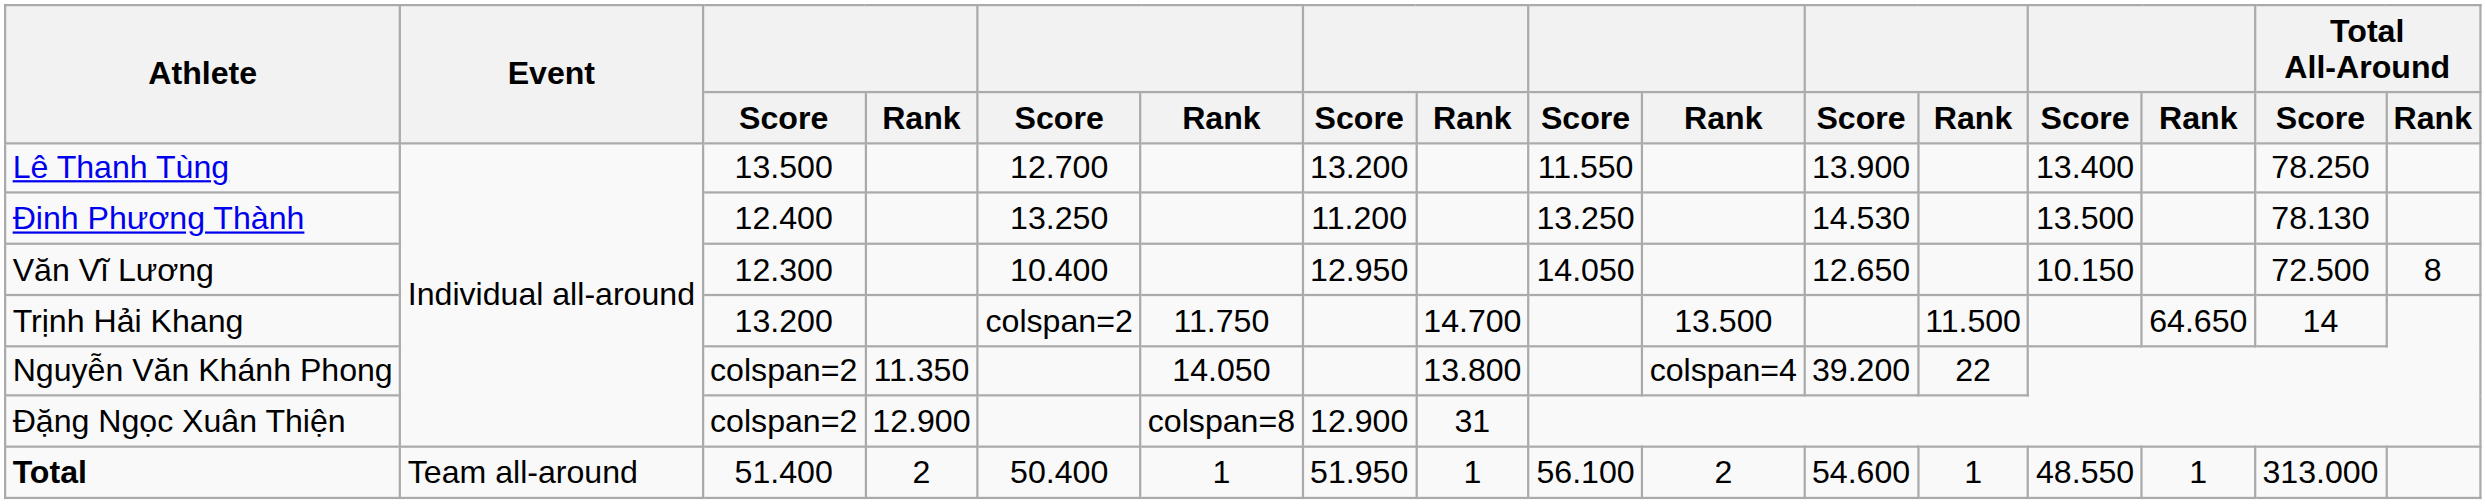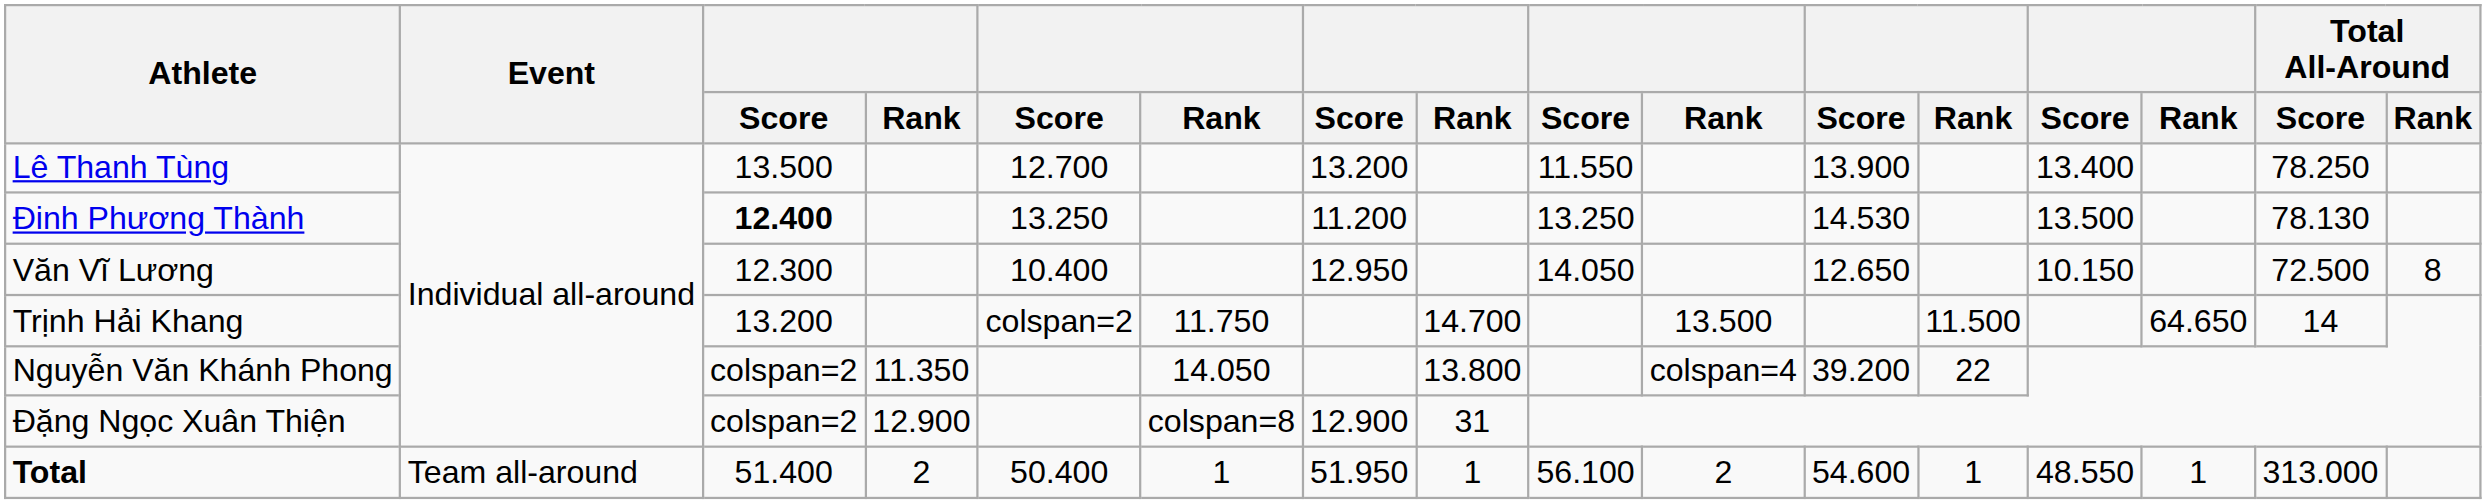(784, 219) normal -> (784, 219) bold
